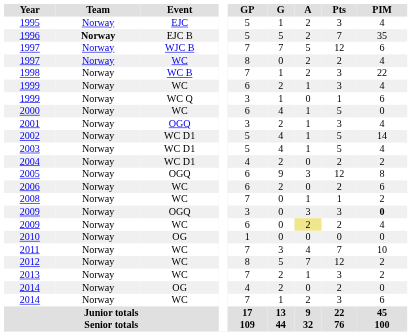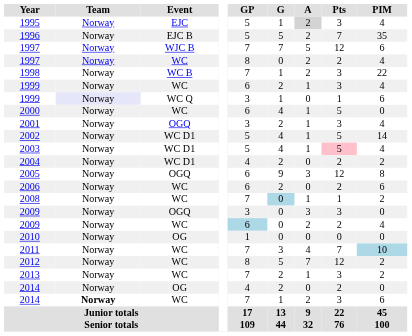(308, 23) no background -> (308, 23) lightgrey background
(98, 35) bold -> (98, 35) normal
(98, 98) no background -> (98, 98) lavender background
(339, 149) no background -> (339, 149) pink background
(281, 199) no background -> (281, 199) lightblue background
(382, 212) bold -> (382, 212) normal
(247, 224) no background -> (247, 224) lightblue background
(308, 224) khaki background -> (308, 224) no background
(382, 249) no background -> (382, 249) lightblue background
(98, 300) normal -> (98, 300) bold
